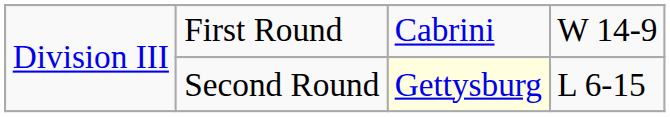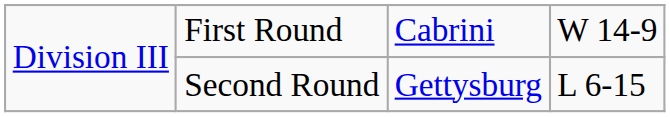(468, 83) lightyellow background -> (468, 83) no background
